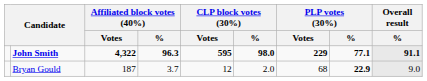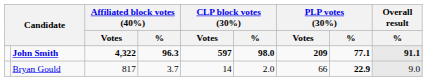(225, 53) 595 -> (225, 53) 597
(321, 53) 229 -> (321, 53) 209
(129, 69) 187 -> (129, 69) 817
(227, 69) 12 -> (227, 69) 14
(323, 69) 68 -> (323, 69) 66
